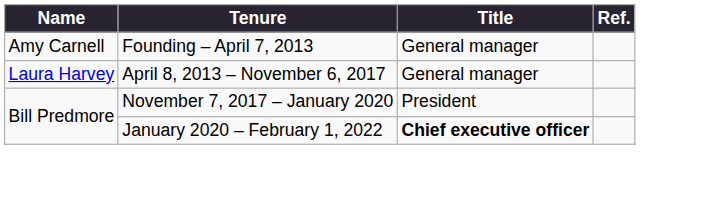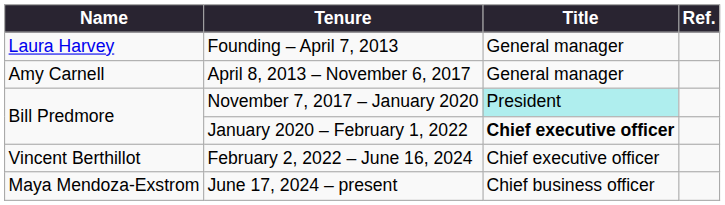(57, 46) Amy Carnell -> (61, 46) Laura Harvey
(61, 74) Laura Harvey -> (57, 74) Amy Carnell
(439, 102) no background -> (524, 102) paleturquoise background
+ row: (340, 158)
+ row: (302, 185)
